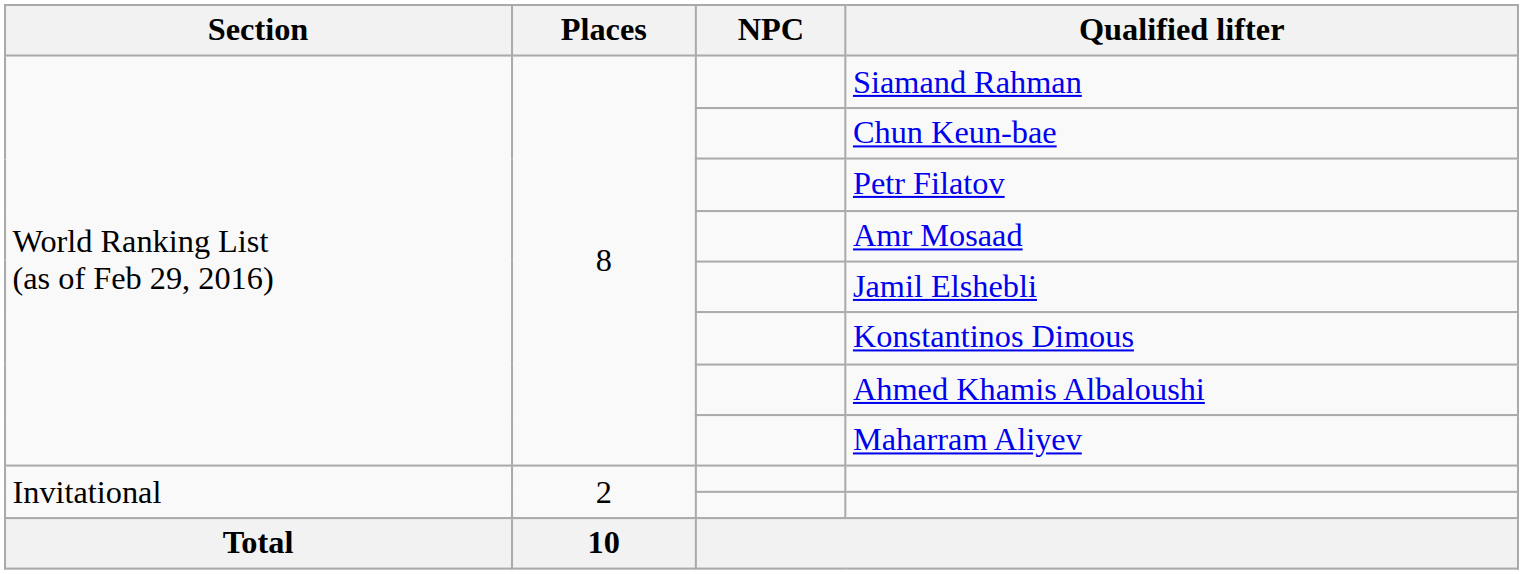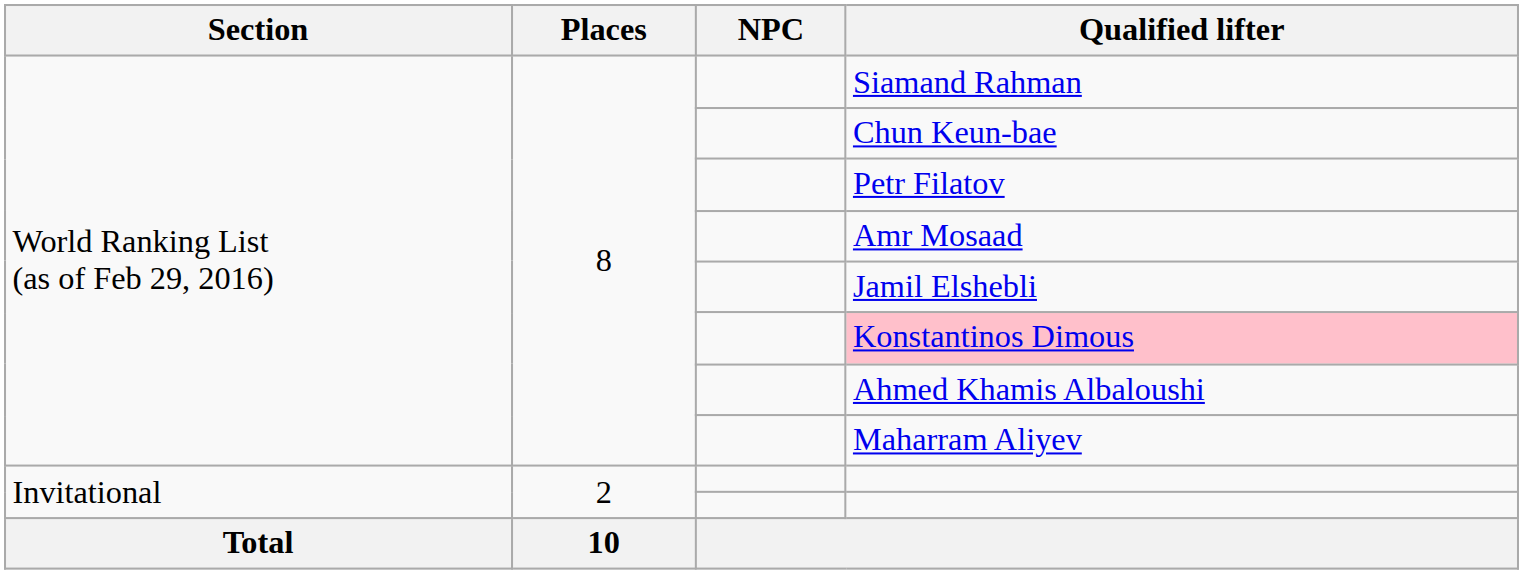(993, 337) no background -> (993, 337) pink background
